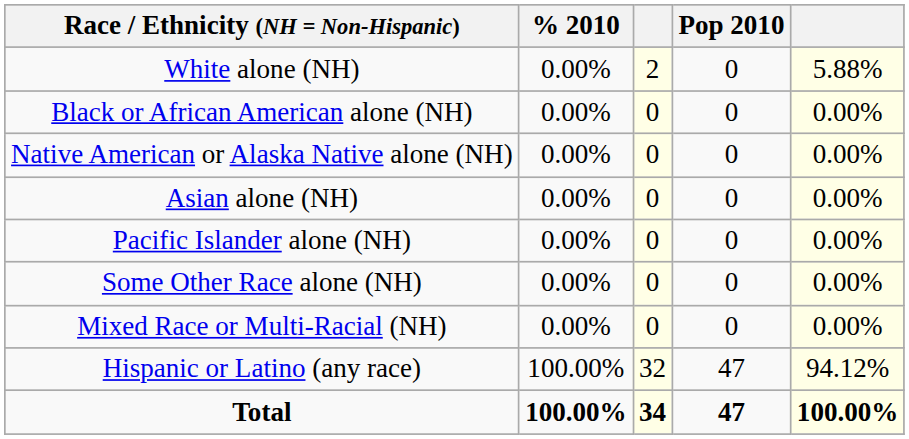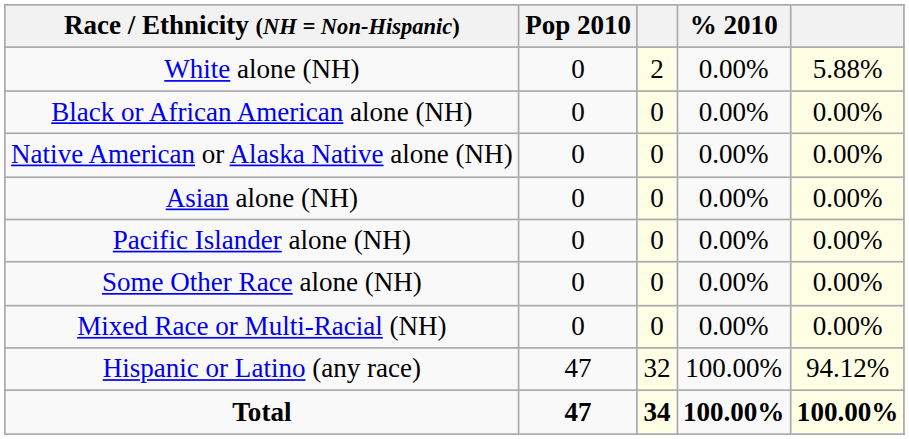columns swapped: (731, 25) <-> (576, 25)
